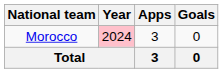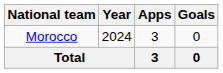(117, 36) pink background -> (117, 36) no background
